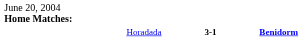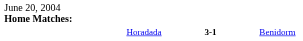(279, 32) bold -> (277, 32) normal
